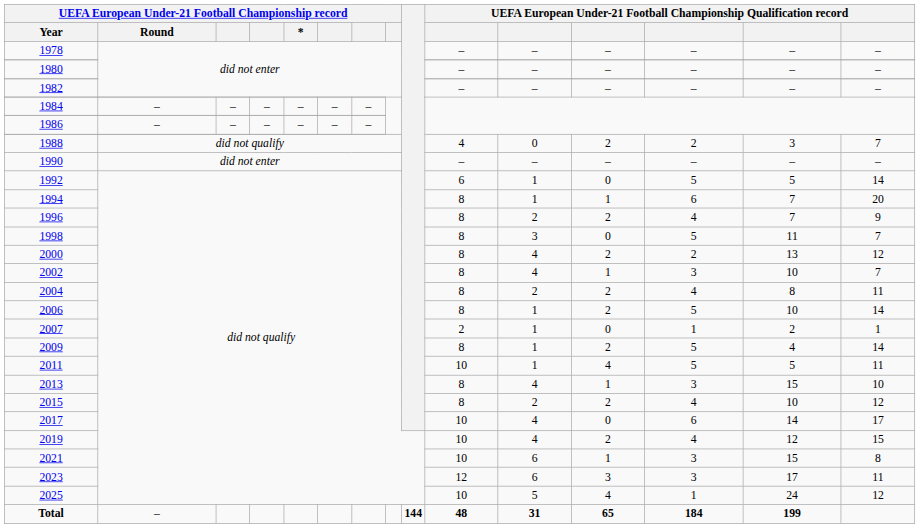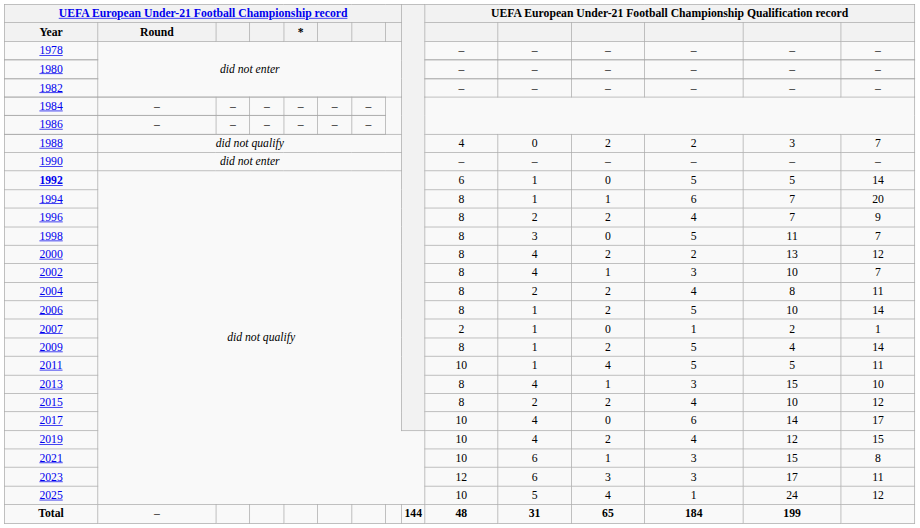(51, 180) normal -> (51, 180) bold
